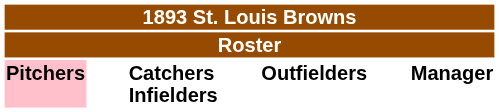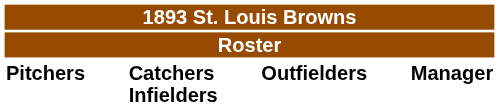(46, 73) pink background -> (46, 73) no background
